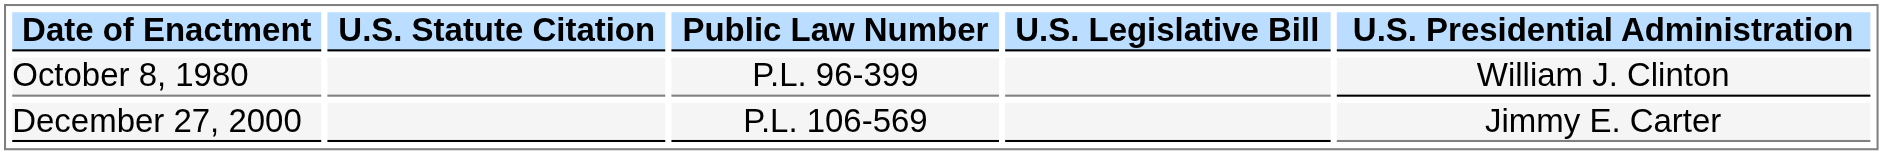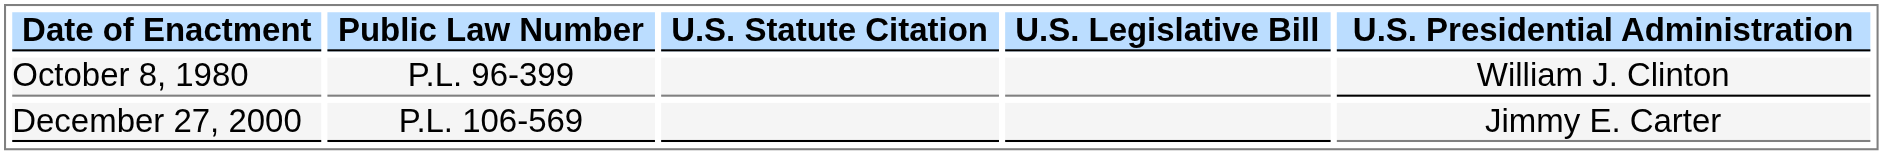columns swapped: (835, 30) <-> (497, 30)
